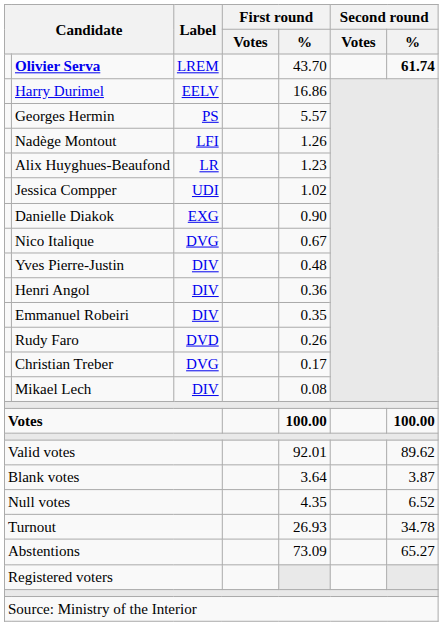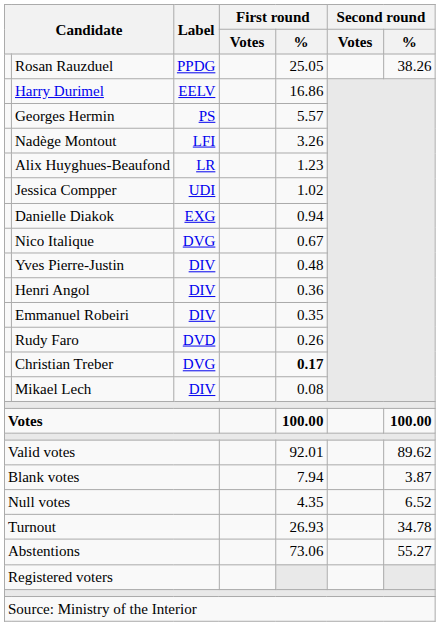- row: (58, 66)
+ row: (64, 66)
(314, 141) 1.26 -> (310, 141) 3.26
(314, 215) 0.90 -> (310, 215) 0.94
(314, 364) normal -> (310, 364) bold
(314, 477) 3.64 -> (310, 477) 7.94
(310, 552) 73.09 -> (306, 552) 73.06
(418, 552) 65.27 -> (415, 552) 55.27
